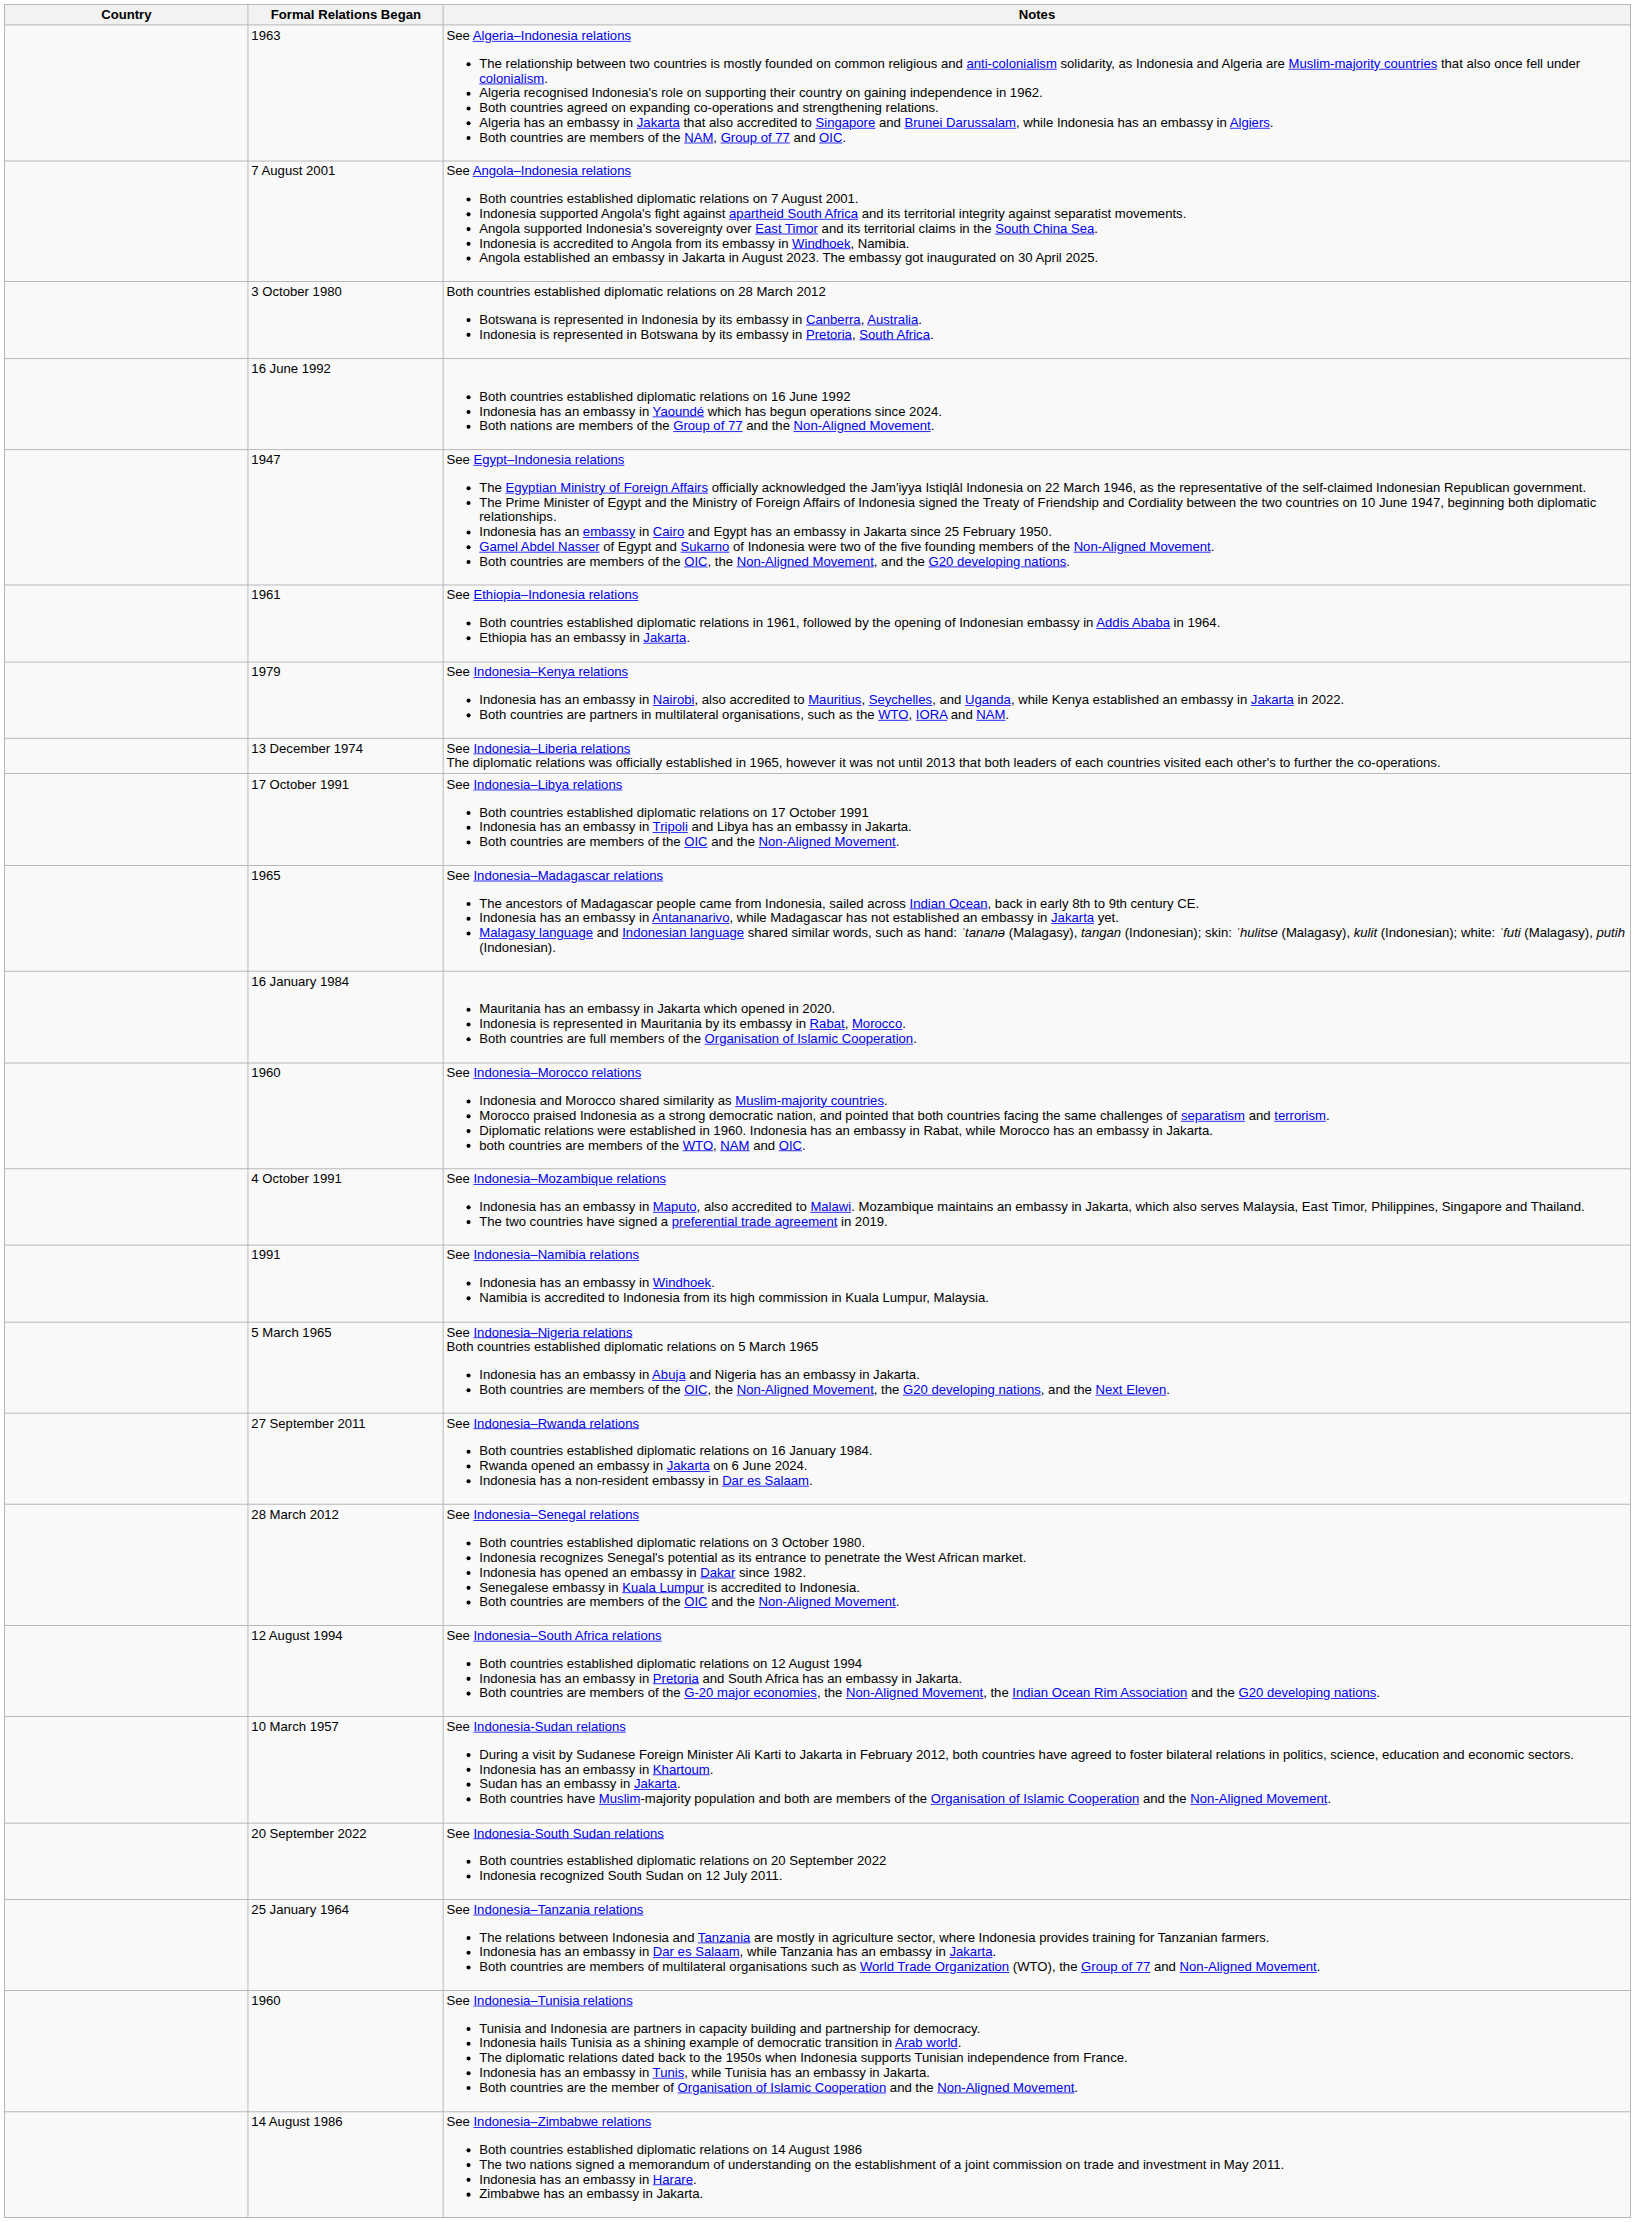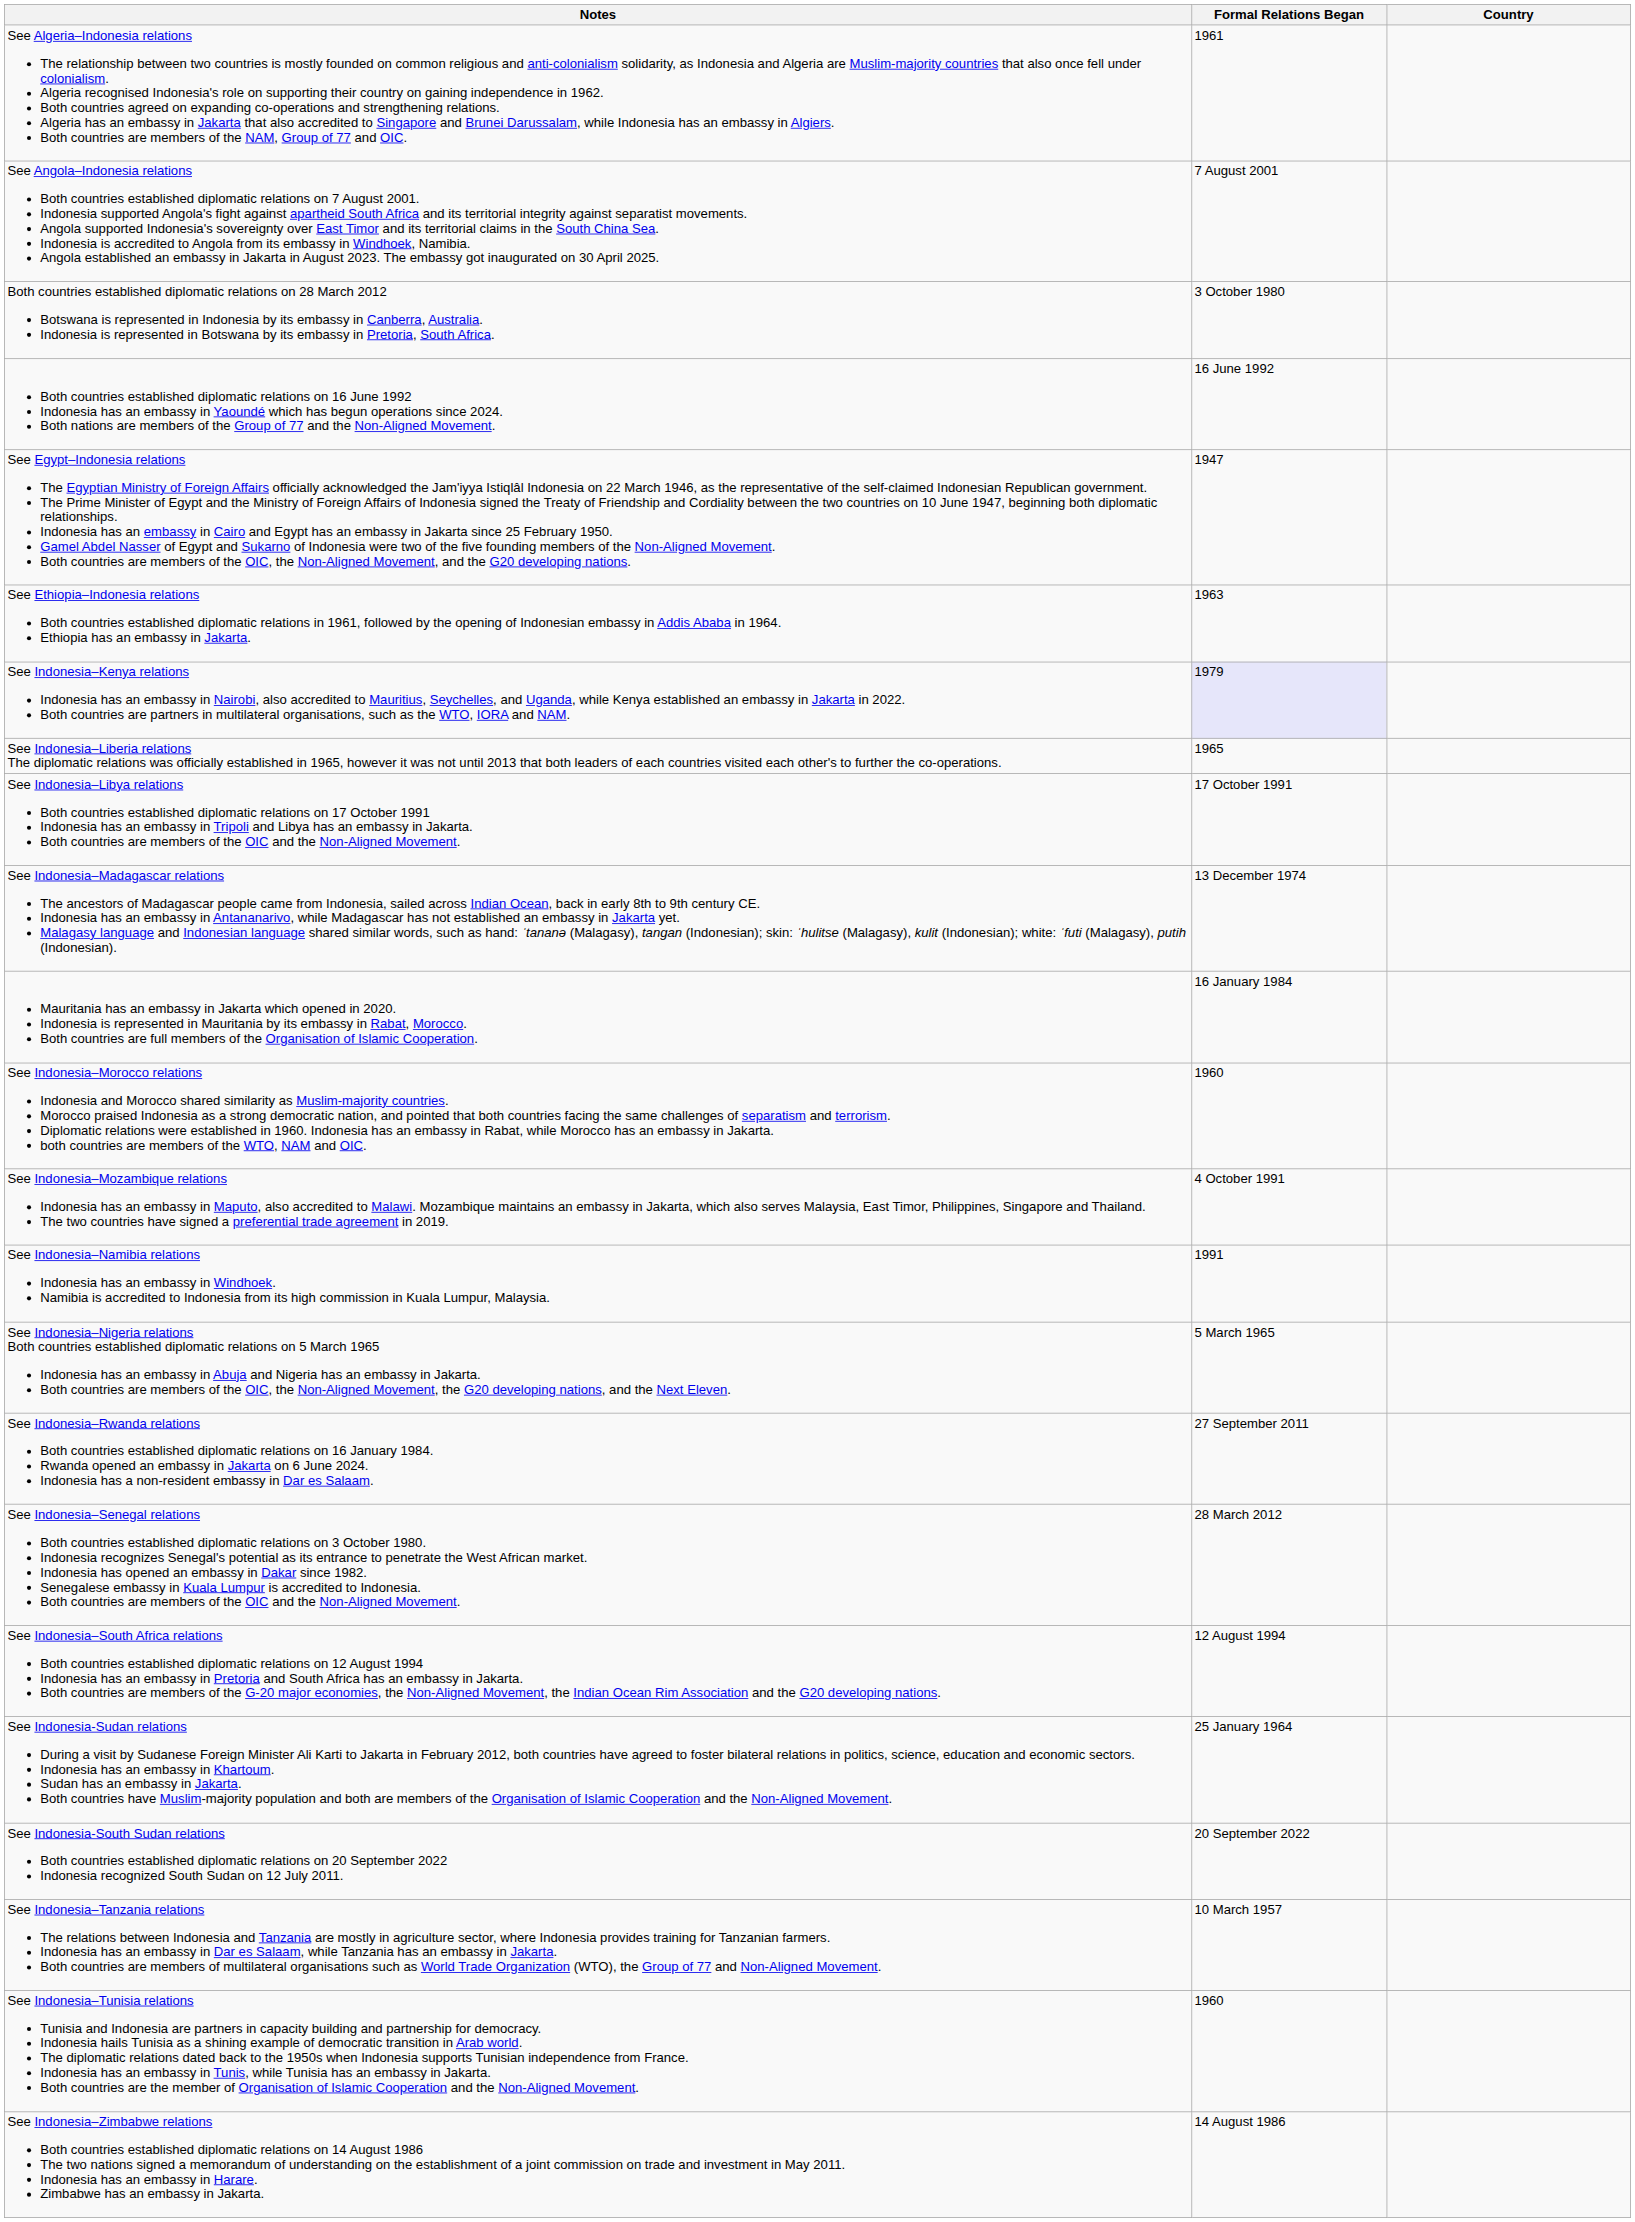columns swapped: (126, 14) <-> (1037, 14)
(266, 35) 1963 -> (1209, 35) 1961
(266, 595) 1961 -> (1209, 595) 1963
(266, 672) no background -> (1209, 672) lavender background
(307, 748) 13 December 1974 -> (1209, 748) 1965
(266, 875) 1965 -> (1250, 875) 13 December 1974
(295, 1727) 10 March 1957 -> (1243, 1727) 25 January 1964
(300, 1909) 25 January 1964 -> (1238, 1909) 10 March 1957
